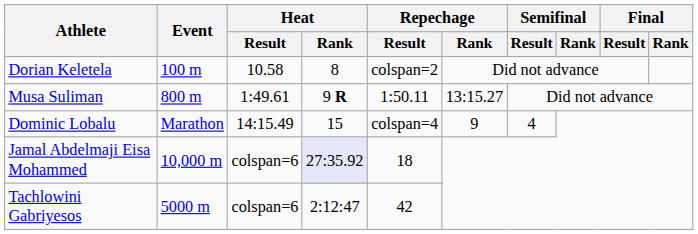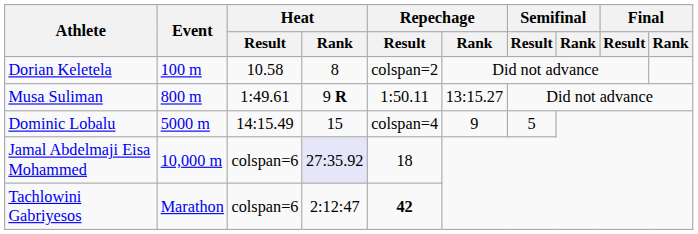(192, 124) Marathon -> (185, 124) 5000 m
(532, 124) 4 -> (532, 124) 5
(185, 206) 5000 m -> (192, 206) Marathon
(405, 206) normal -> (405, 206) bold
